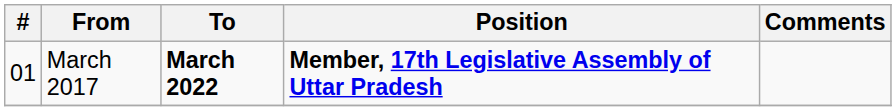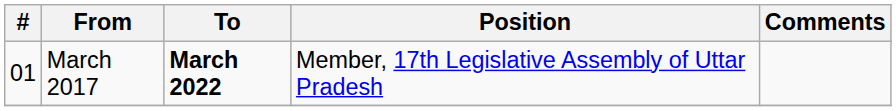(500, 73) bold -> (521, 73) normal
